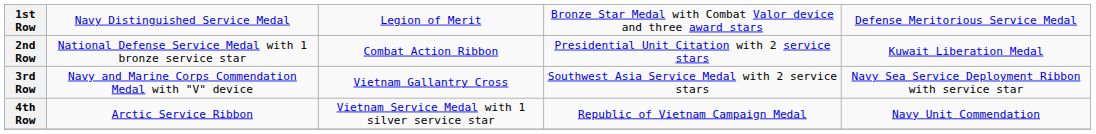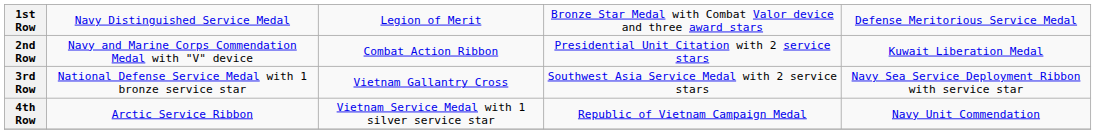(182, 51) National Defense Service Medal with 1 bronze service star -> (182, 51) Navy and Marine Corps Commendation Medal with "V" device
(182, 82) Navy and Marine Corps Commendation Medal with "V" device -> (182, 82) National Defense Service Medal with 1 bronze service star
